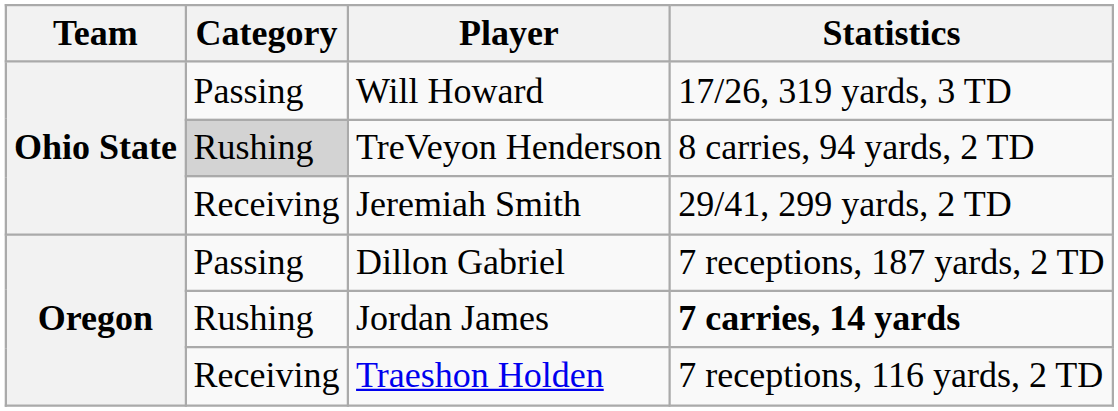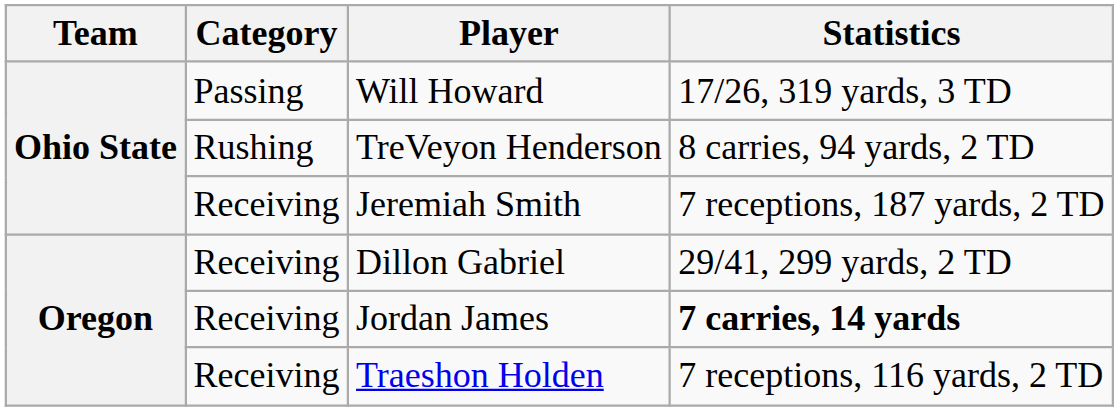(254, 147) lightgrey background -> (254, 147) no background
(845, 204) 29/41, 299 yards, 2 TD -> (891, 204) 7 receptions, 187 yards, 2 TD
(249, 261) Passing -> (266, 261) Receiving
(891, 261) 7 receptions, 187 yards, 2 TD -> (845, 261) 29/41, 299 yards, 2 TD
(254, 318) Rushing -> (266, 318) Receiving
